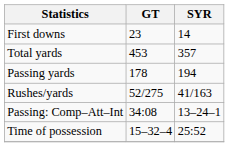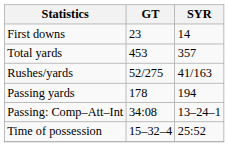rows swapped: (40, 92) <-> (41, 73)
